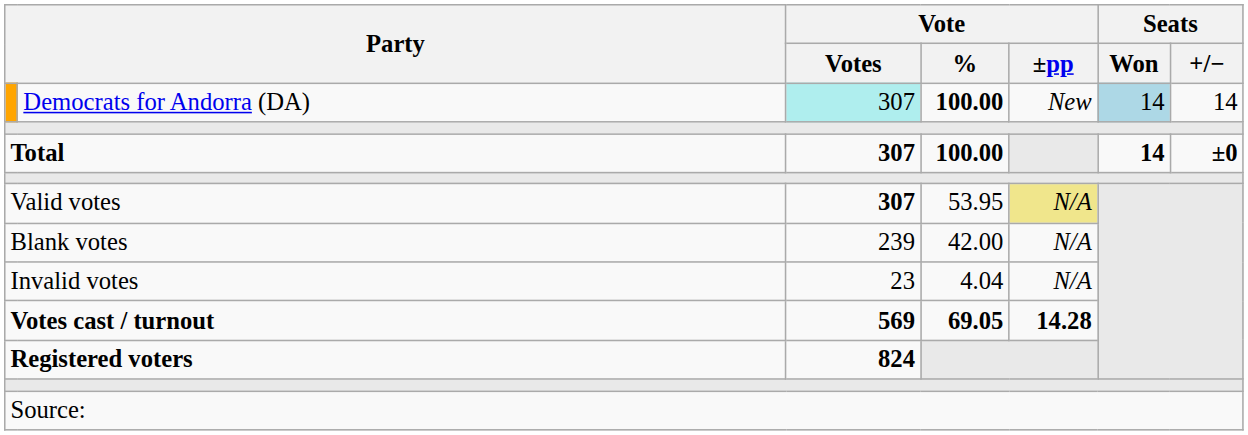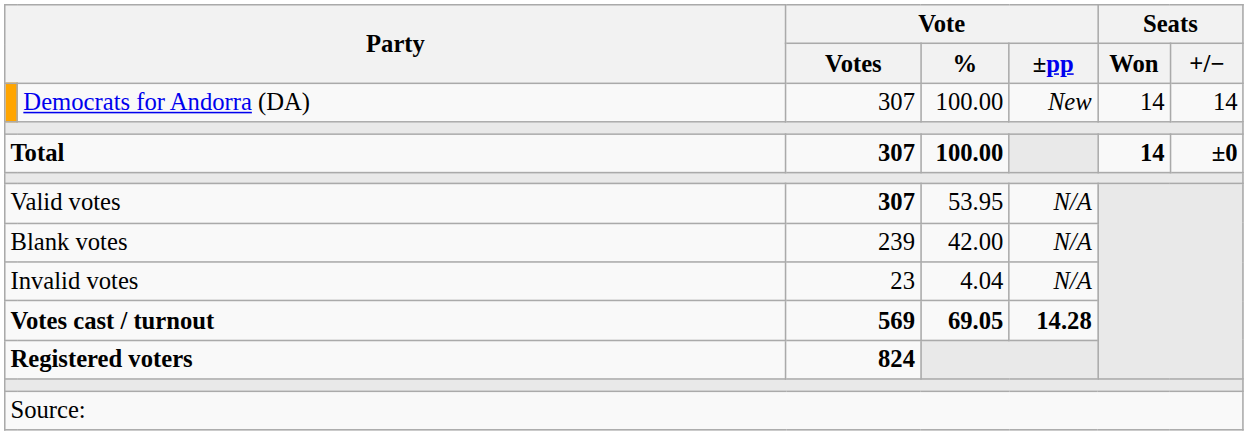(897, 102) paleturquoise background -> (897, 102) no background
(969, 102) bold -> (969, 102) normal
(1152, 102) lightblue background -> (1152, 102) no background
(1073, 203) khaki background -> (1073, 203) no background
